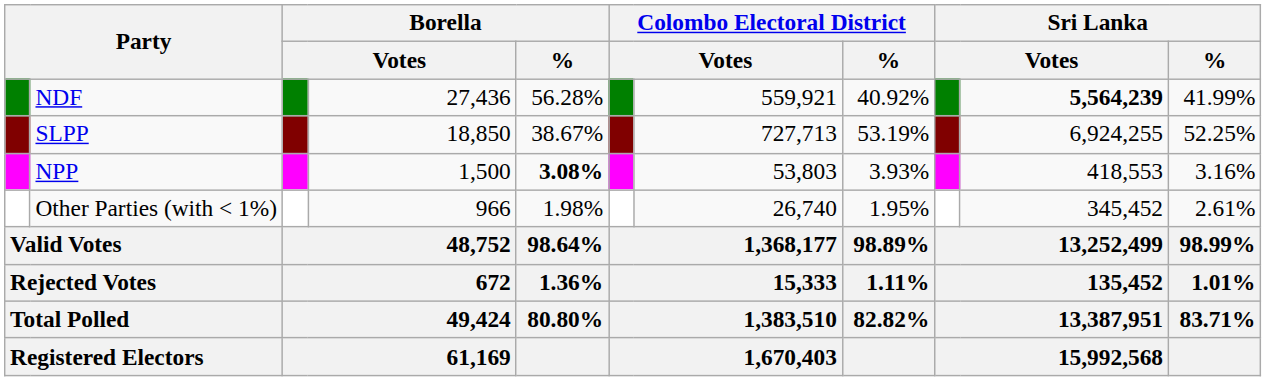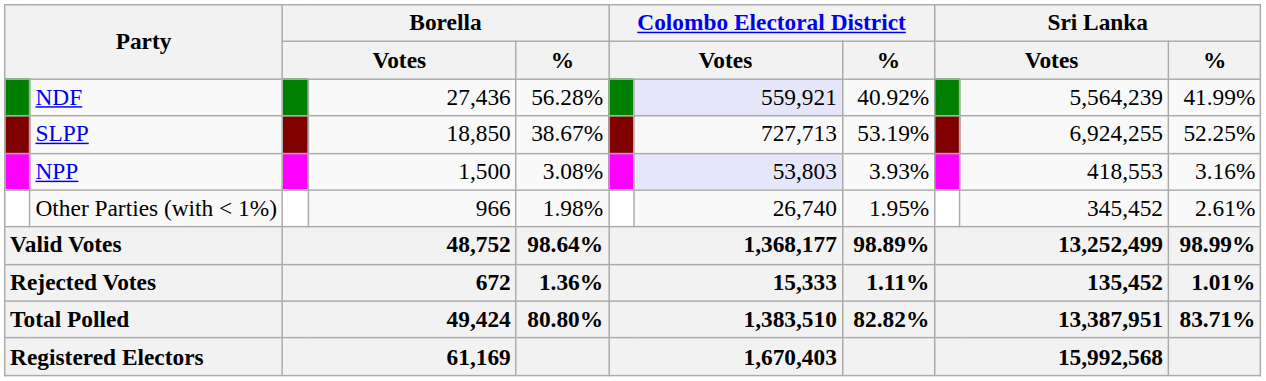(799, 97) no background -> (799, 97) lavender background
(1116, 97) bold -> (1116, 97) normal
(571, 171) bold -> (573, 171) normal
(805, 171) no background -> (805, 171) lavender background
